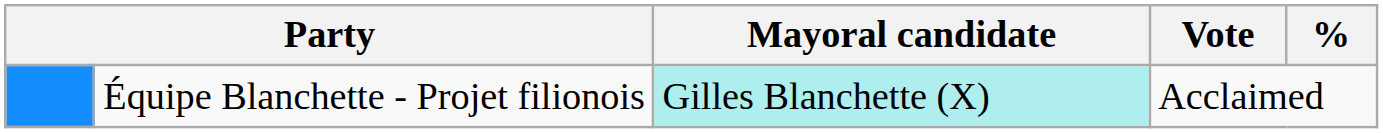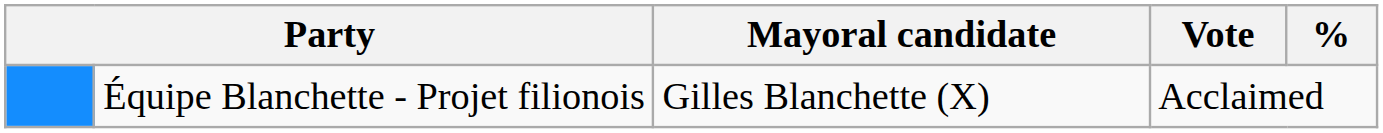(826, 95) paleturquoise background -> (826, 95) no background
